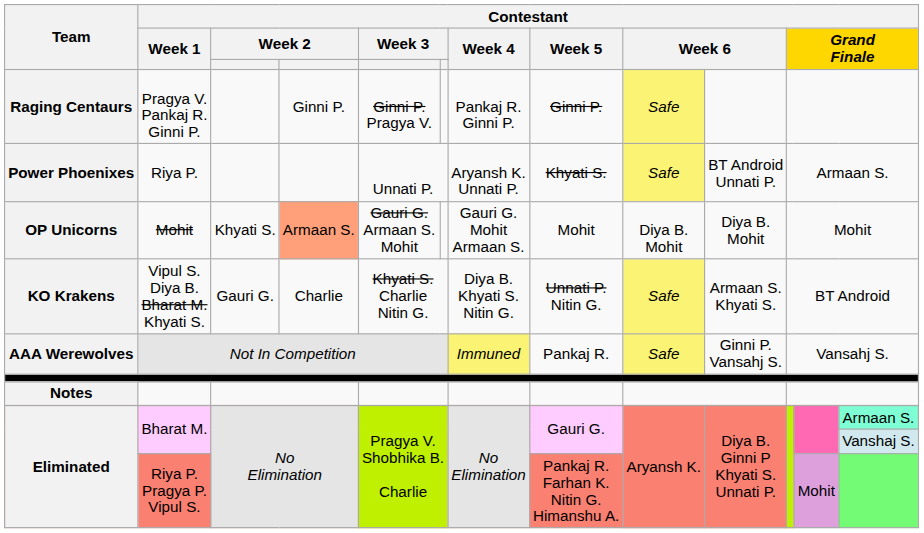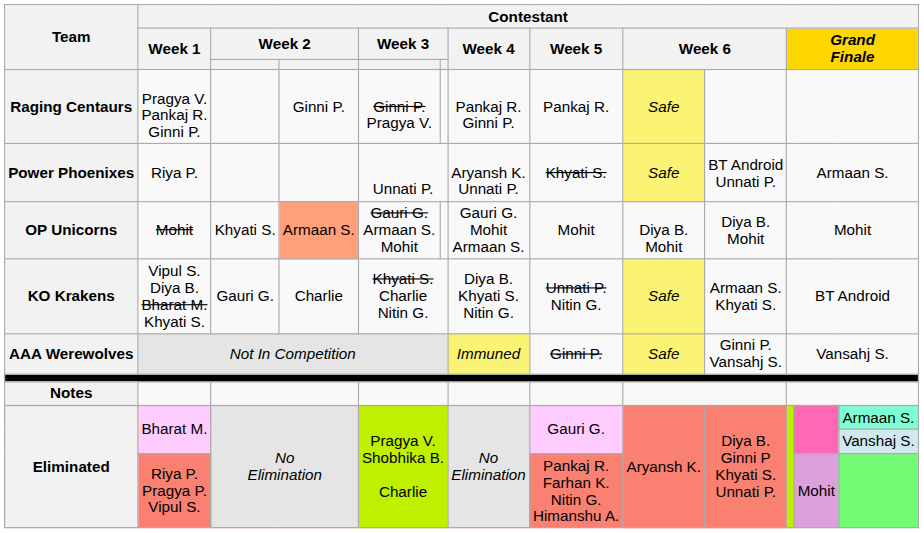(576, 106) Ginni P. -> (576, 106) Pankaj R.
(576, 353) Pankaj R. -> (576, 353) Ginni P.
